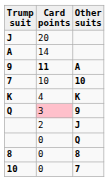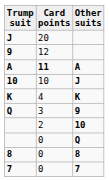(9, 52) A -> (9, 52) 9
(43, 52) 14 -> (43, 52) 12
(9, 67) 9 -> (9, 67) A
(9, 81) 7 -> (12, 81) 10
(80, 81) 10 -> (77, 81) J
(41, 111) pink background -> (41, 111) no background
(77, 125) J -> (80, 125) 10
(12, 169) 10 -> (9, 169) 7
